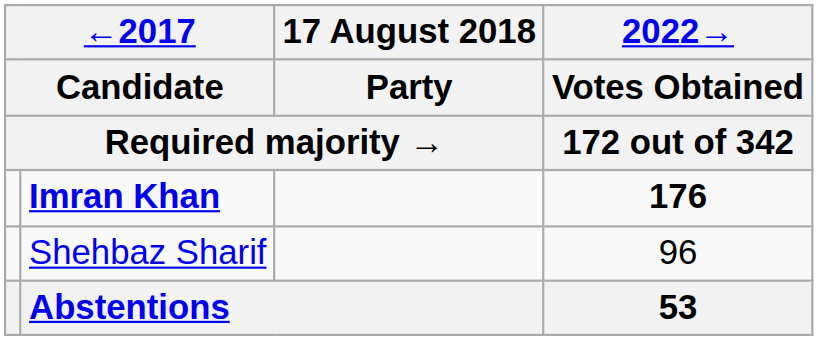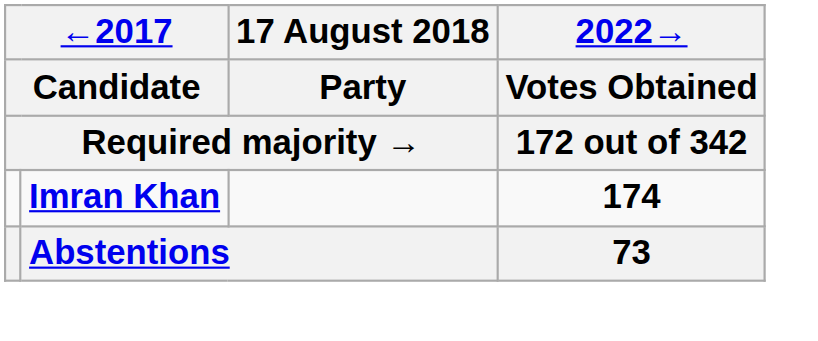(678, 197) 176 -> (632, 197) 174
- row: (148, 252)
(678, 307) 53 -> (632, 252) 73
